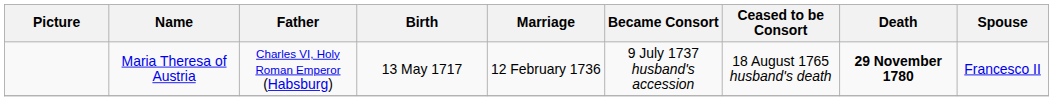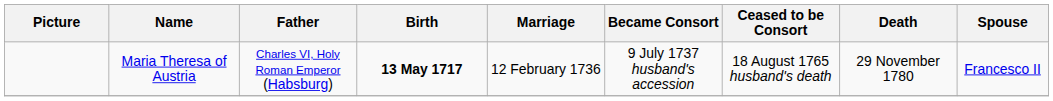(422, 68) normal -> (422, 68) bold
(898, 68) bold -> (898, 68) normal
